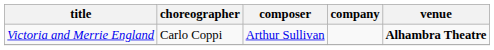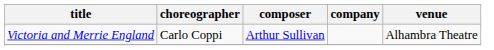(436, 34) bold -> (431, 34) normal
